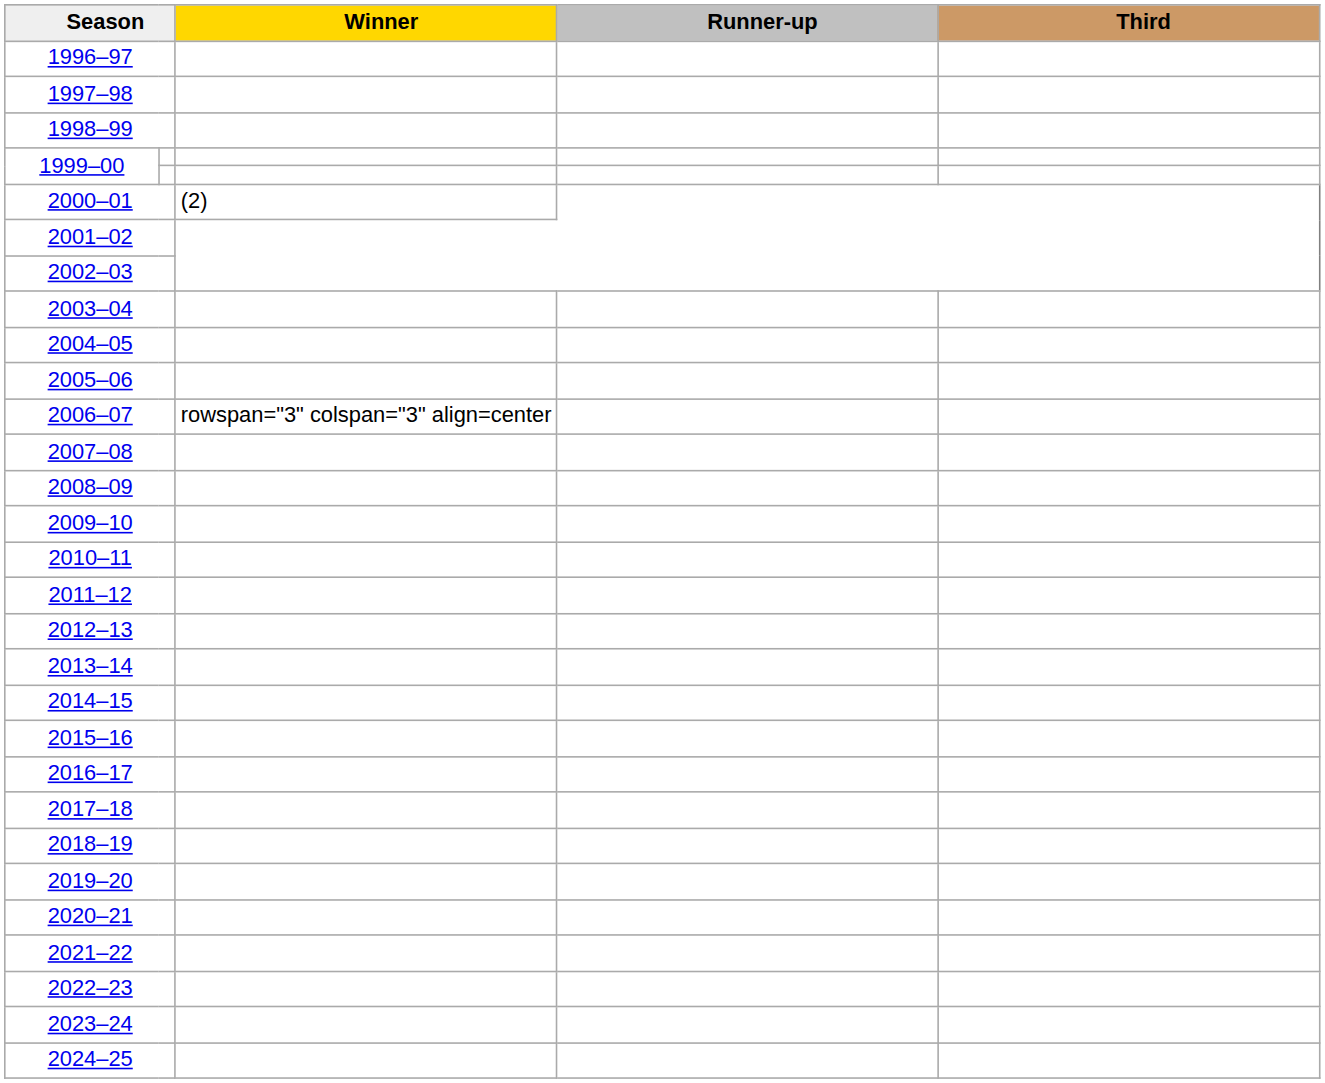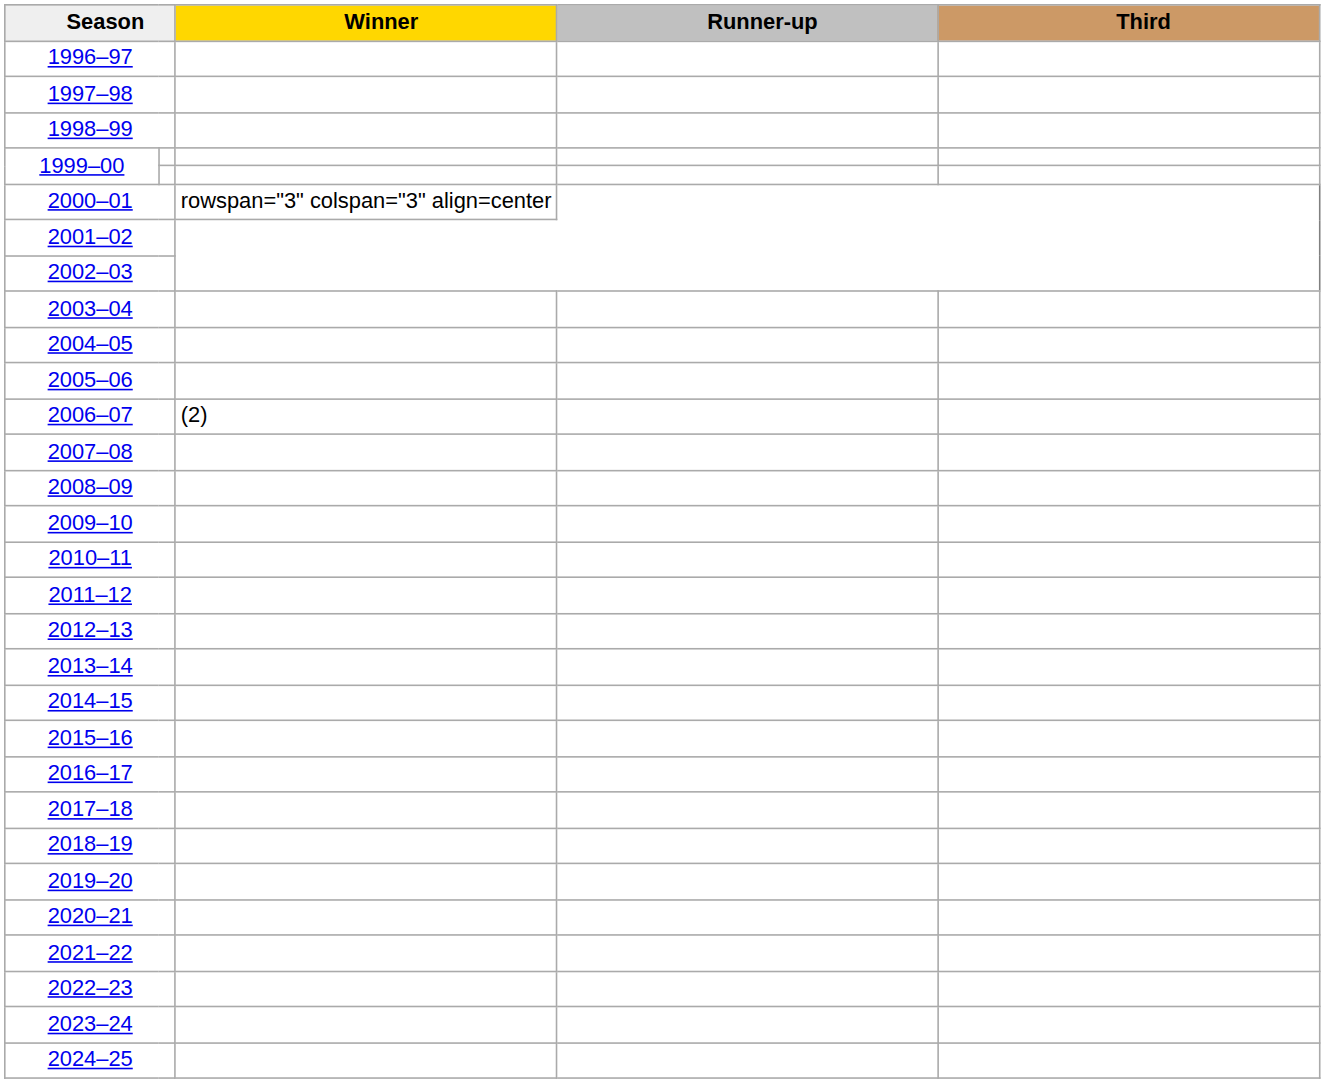(194, 201) (2) -> (366, 201) rowspan="3" colspan="3" align=center
(366, 415) rowspan="3" colspan="3" align=center -> (194, 415) (2)
